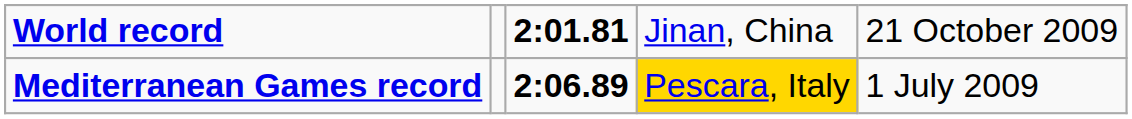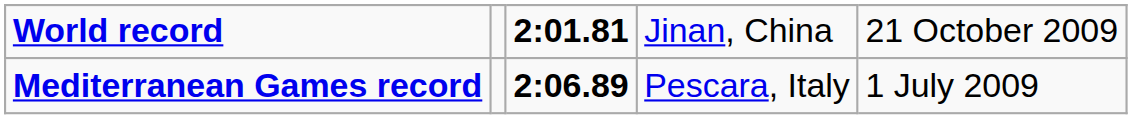(747, 85) gold background -> (747, 85) no background
